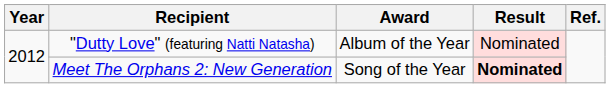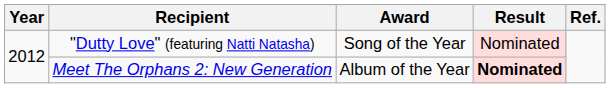(405, 43) Album of the Year -> (405, 43) Song of the Year
(405, 69) Song of the Year -> (405, 69) Album of the Year
